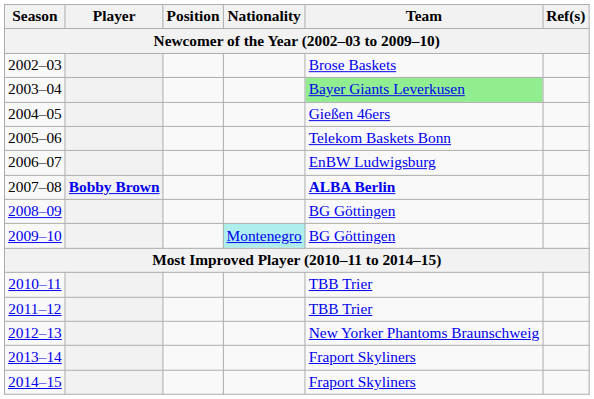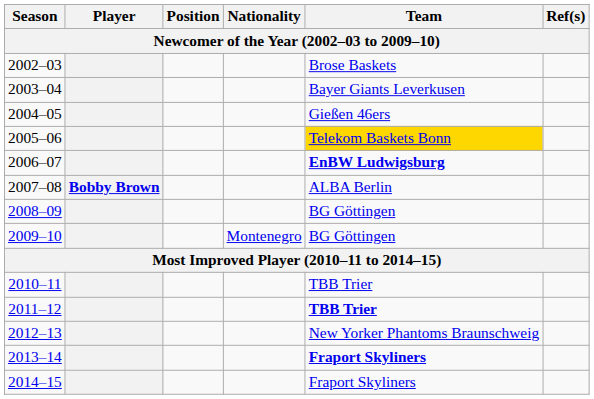(387, 89) lightgreen background -> (387, 89) no background
(380, 138) no background -> (380, 138) gold background
(372, 162) normal -> (377, 162) bold
(352, 187) bold -> (350, 187) normal
(264, 235) paleturquoise background -> (264, 235) no background
(341, 308) normal -> (343, 308) bold
(362, 357) normal -> (367, 357) bold
